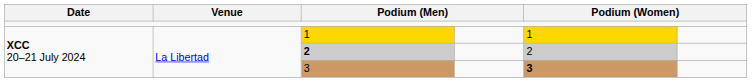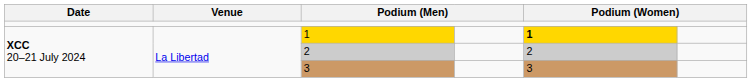(529, 34) normal -> (529, 34) bold
(307, 51) bold -> (307, 51) normal
(529, 68) bold -> (529, 68) normal
